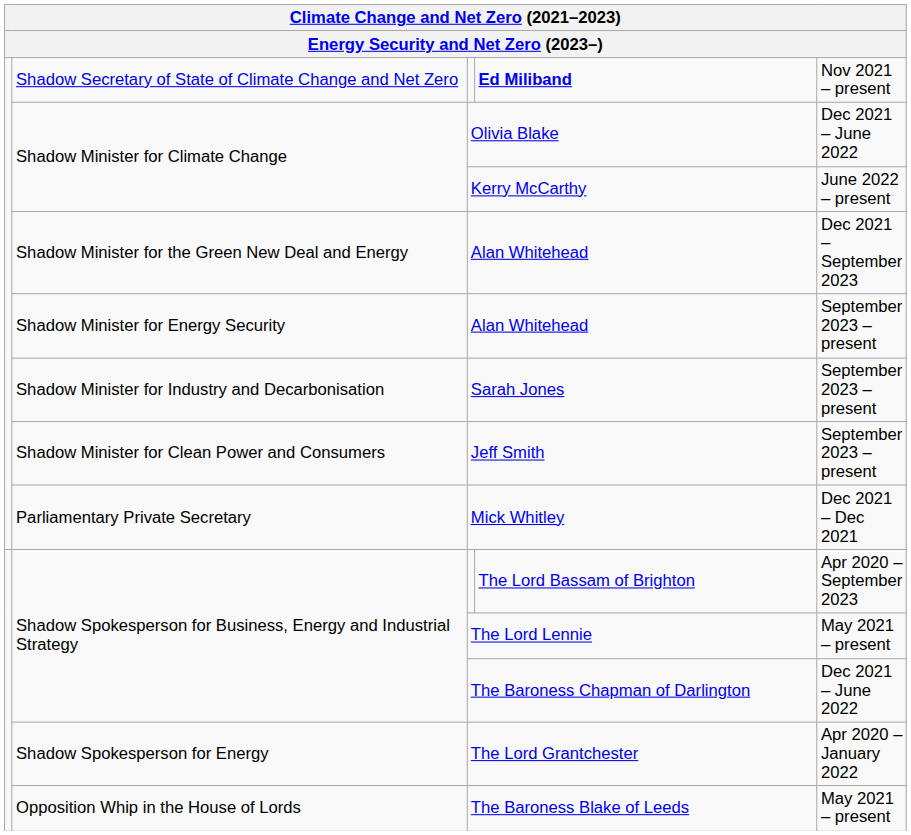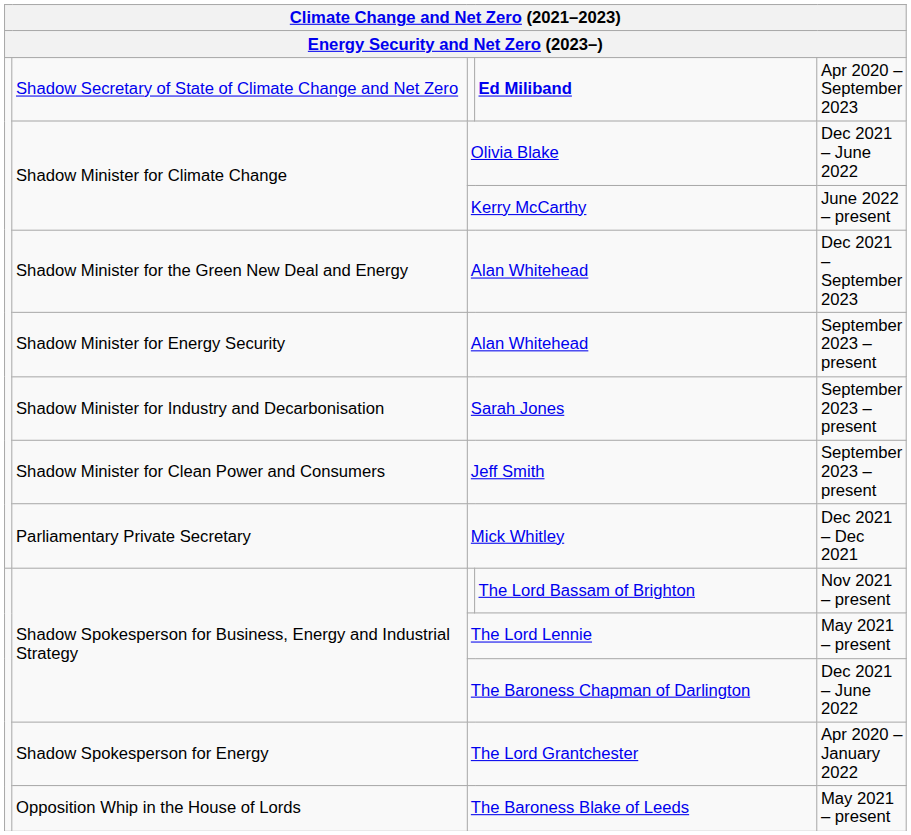(857, 79) Nov 2021 – present -> (862, 89) Apr 2020 – September 2023
(862, 581) Apr 2020 – September 2023 -> (857, 590) Nov 2021 – present
